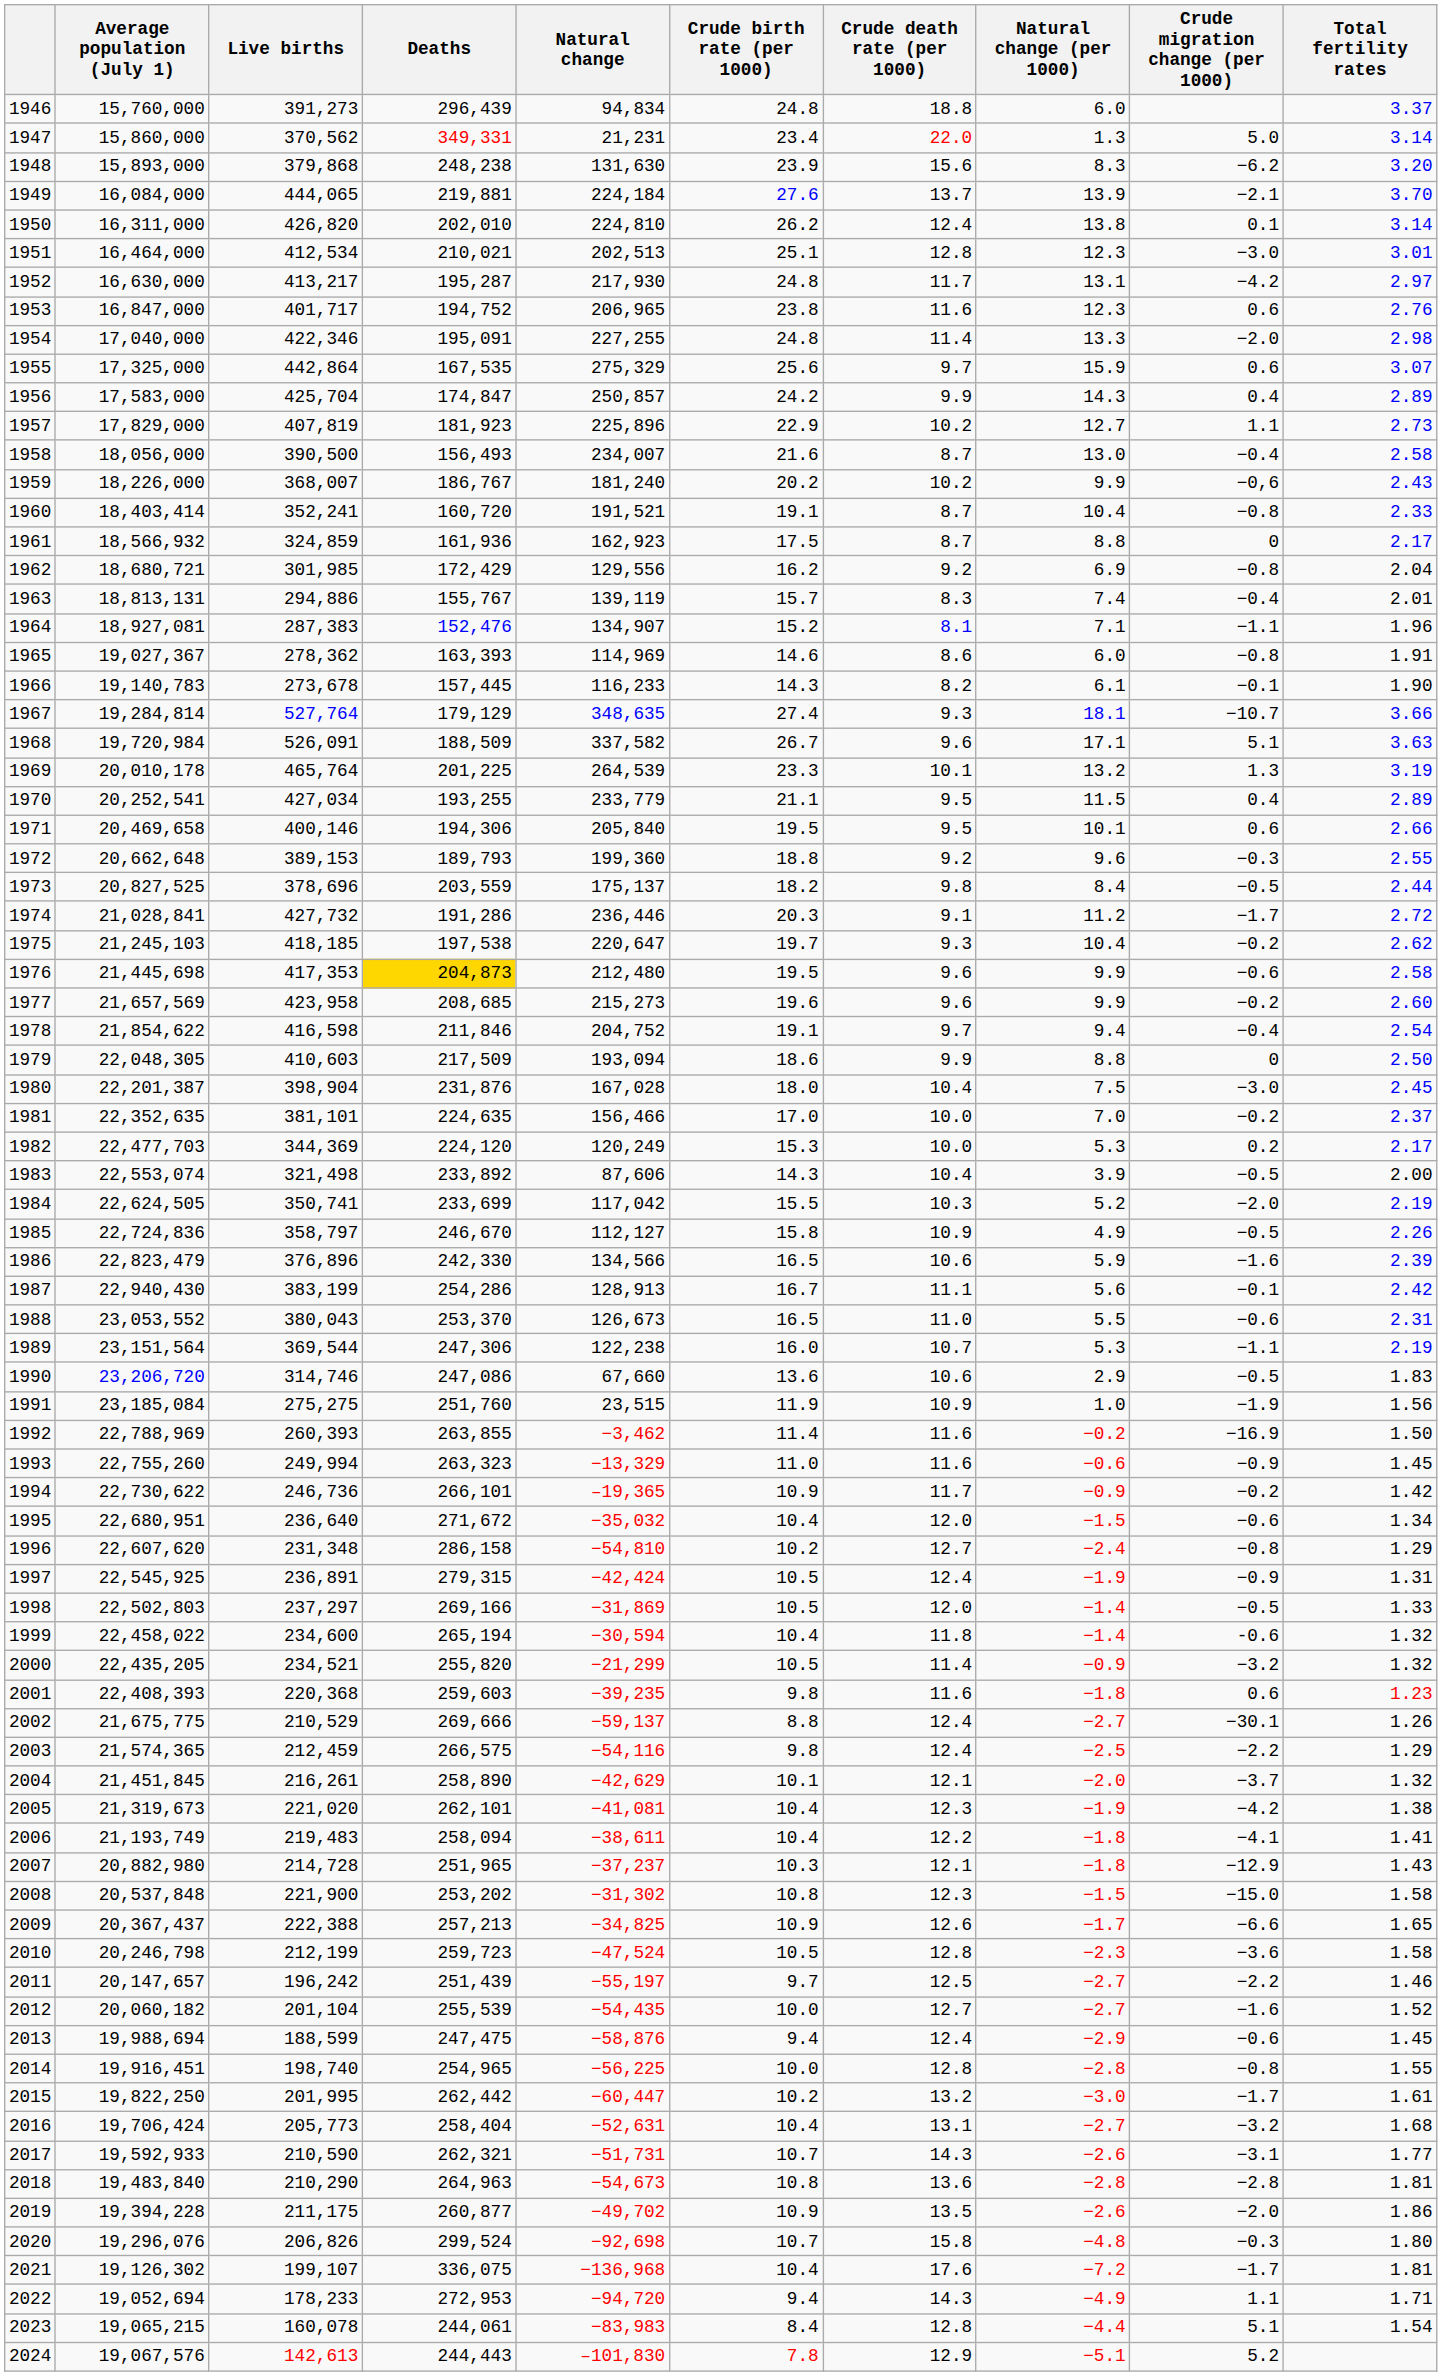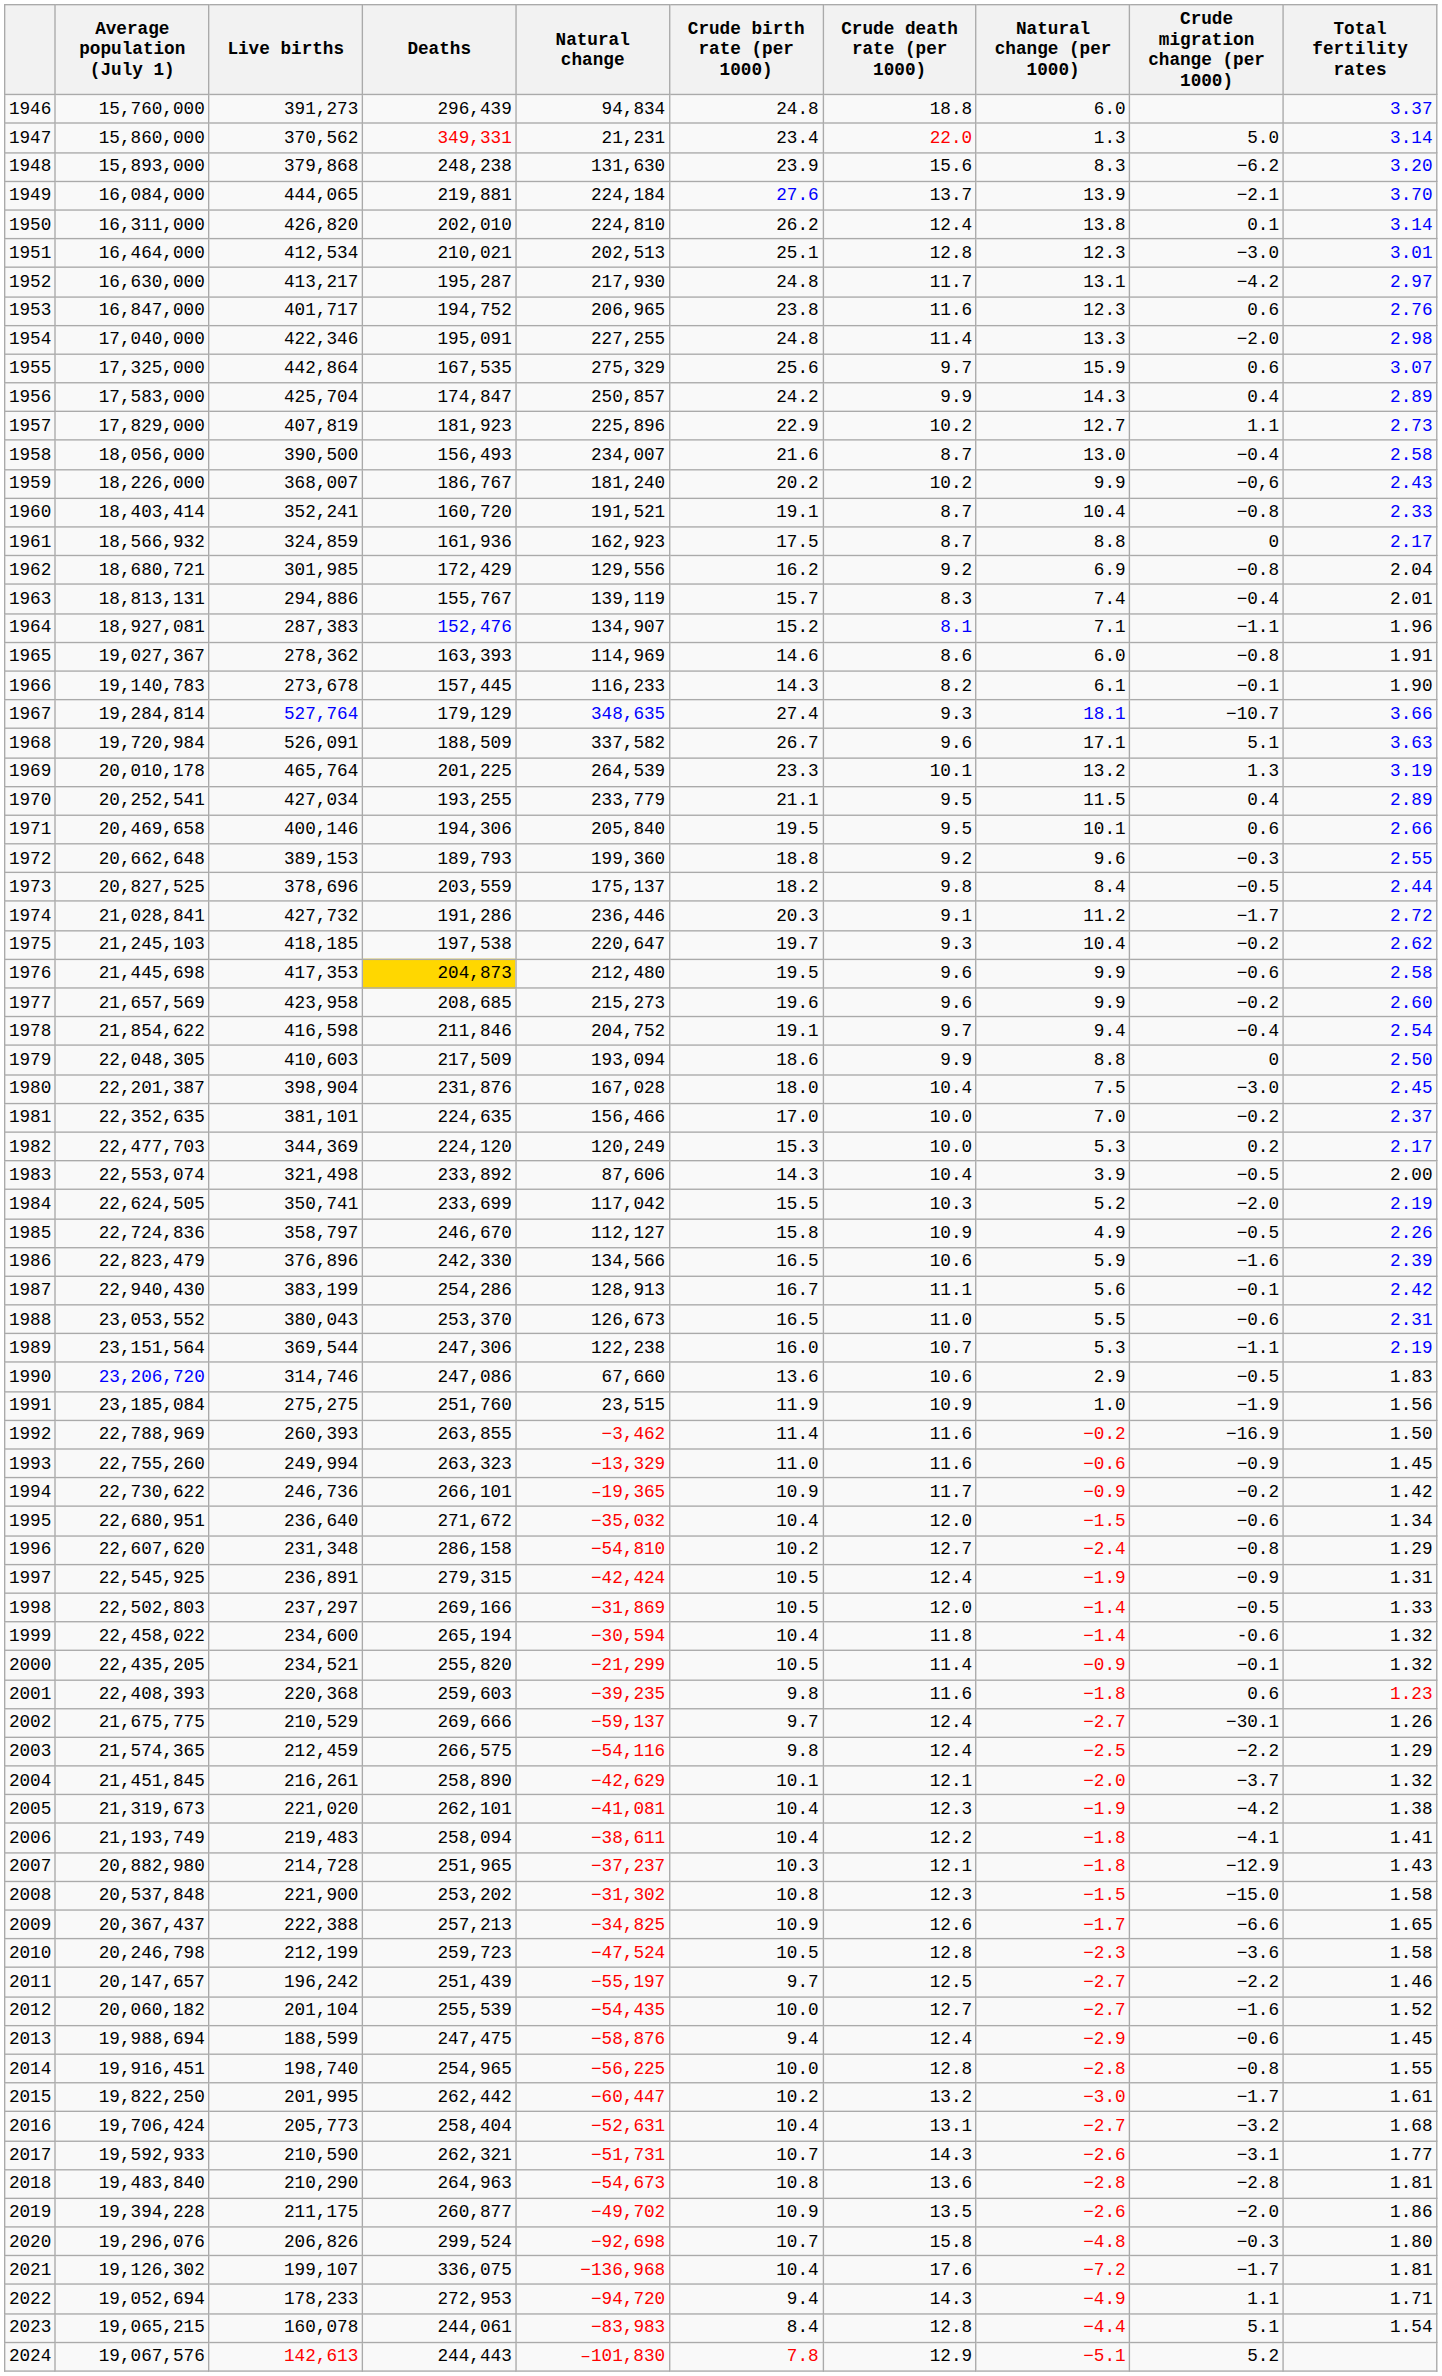(1258, 1665) −3.2 -> (1258, 1665) −0.1
(803, 1723) 8.8 -> (803, 1723) 9.7
